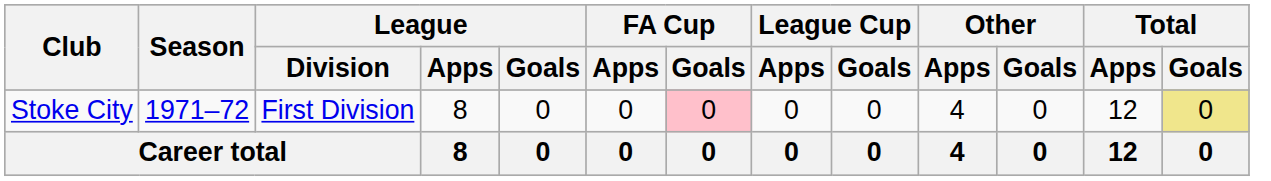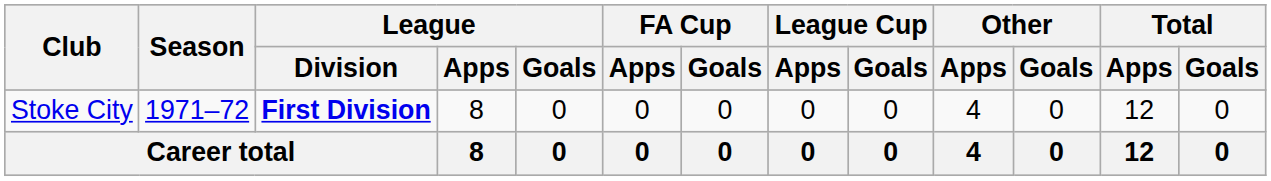(338, 110) normal -> (346, 110) bold
(709, 110) pink background -> (725, 110) no background
(1206, 110) khaki background -> (1222, 110) no background
